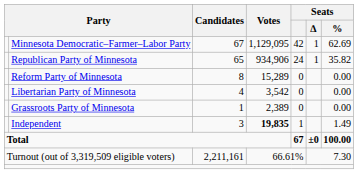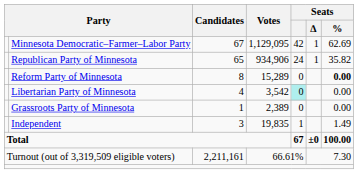(342, 76) normal -> (342, 76) bold
(301, 92) no background -> (301, 92) paleturquoise background
(275, 124) bold -> (275, 124) normal
